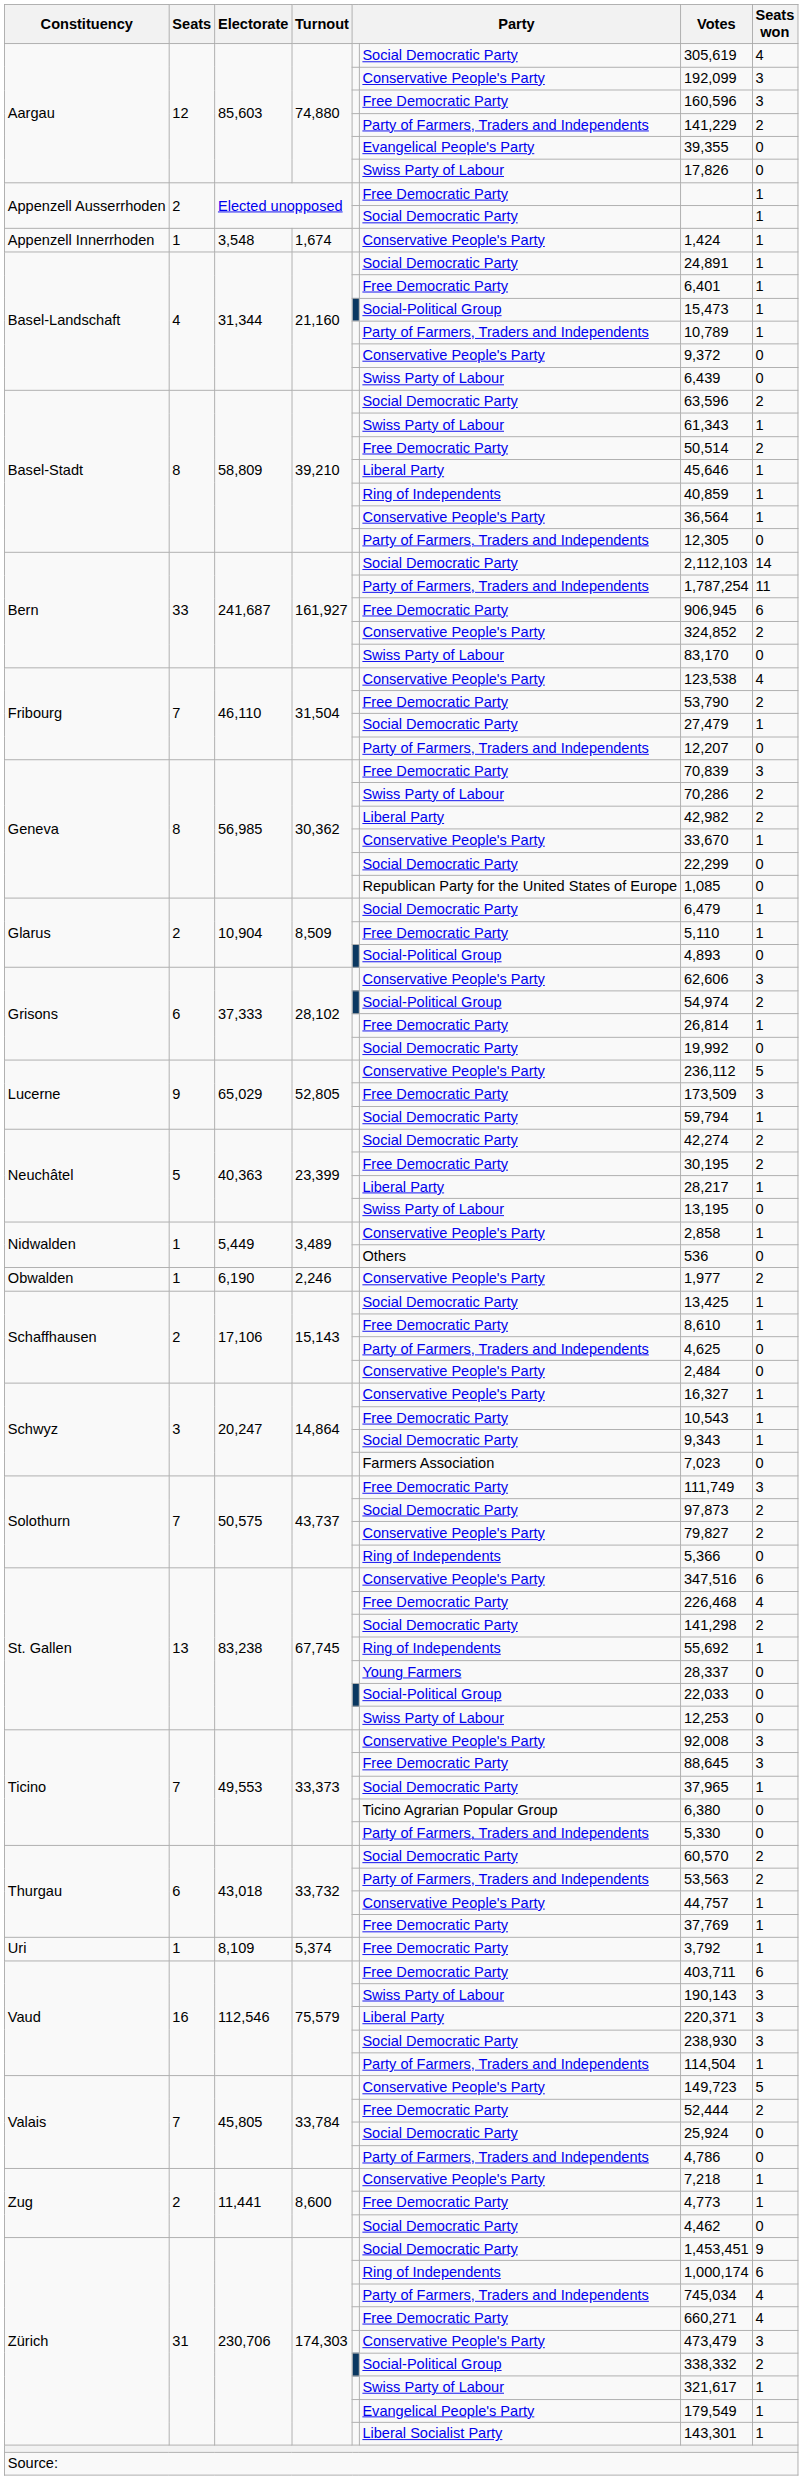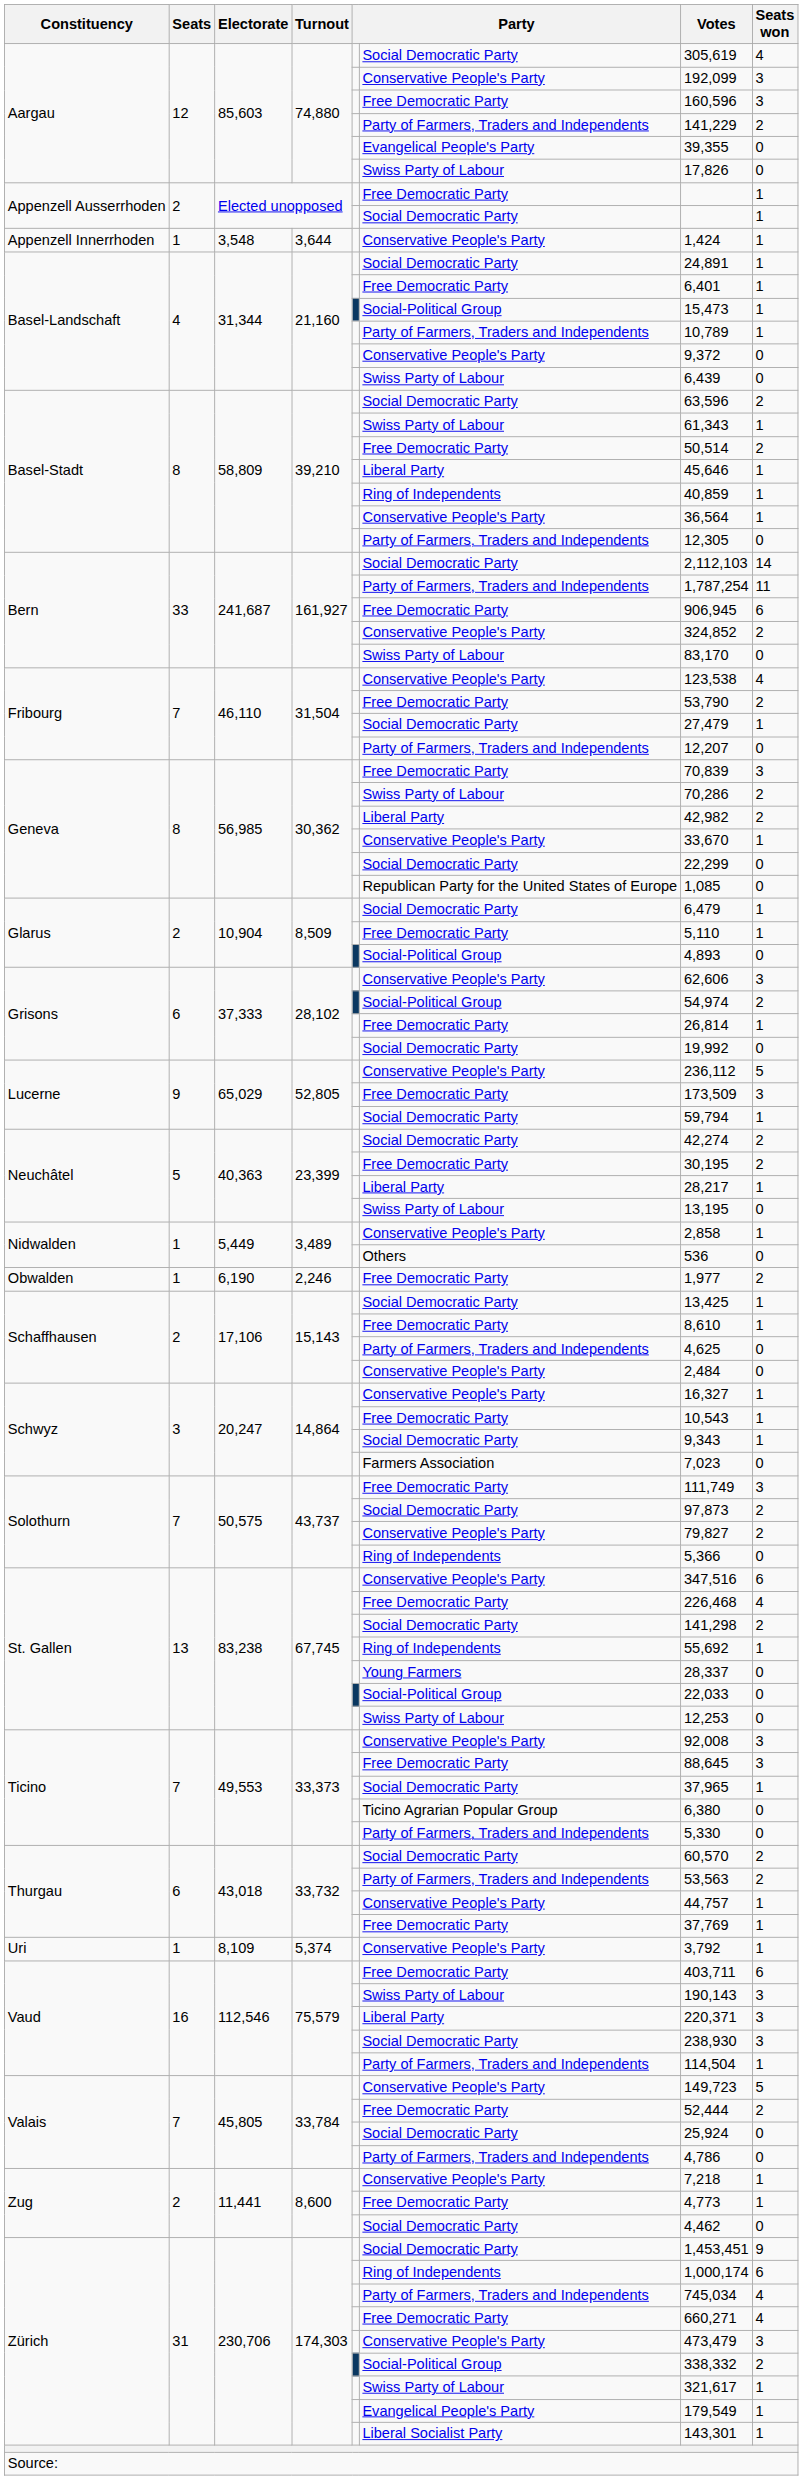(313, 240) 1,674 -> (313, 240) 3,644
(454, 1279) Conservative People's Party -> (435, 1279) Free Democratic Party
(435, 1948) Free Democratic Party -> (454, 1948) Conservative People's Party
